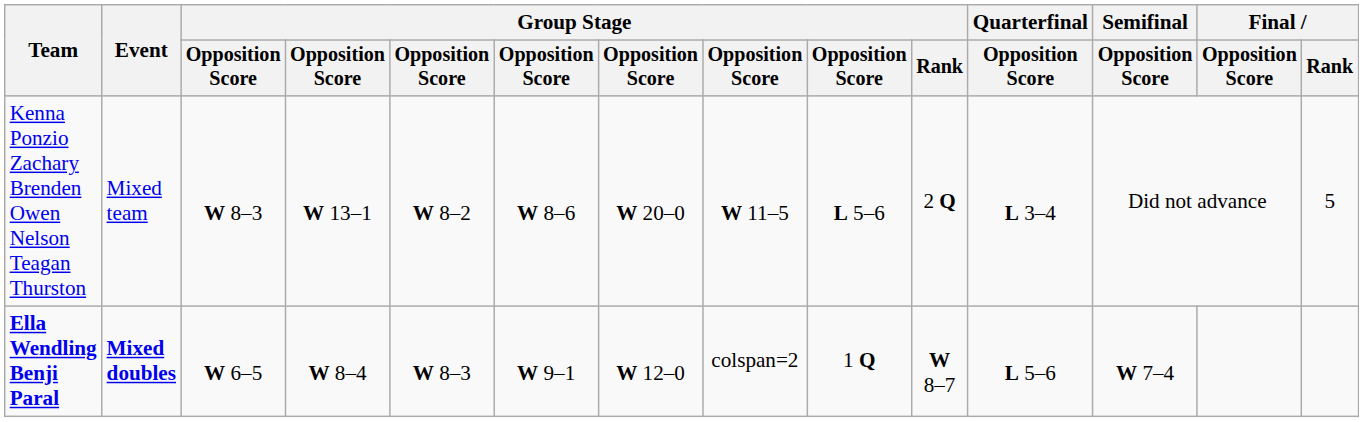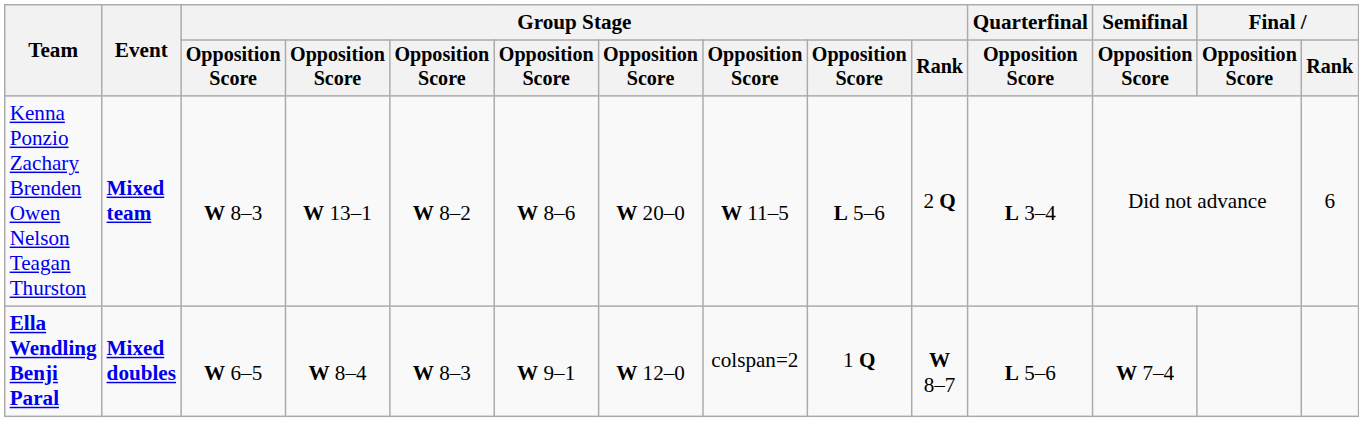(134, 201) normal -> (135, 201) bold
(1330, 201) 5 -> (1330, 201) 6
